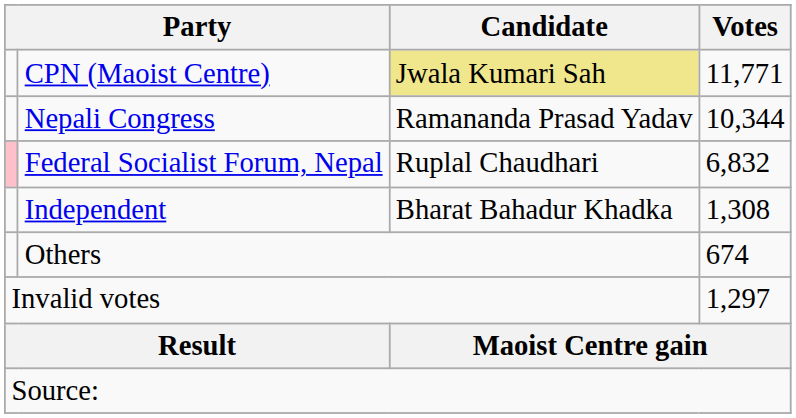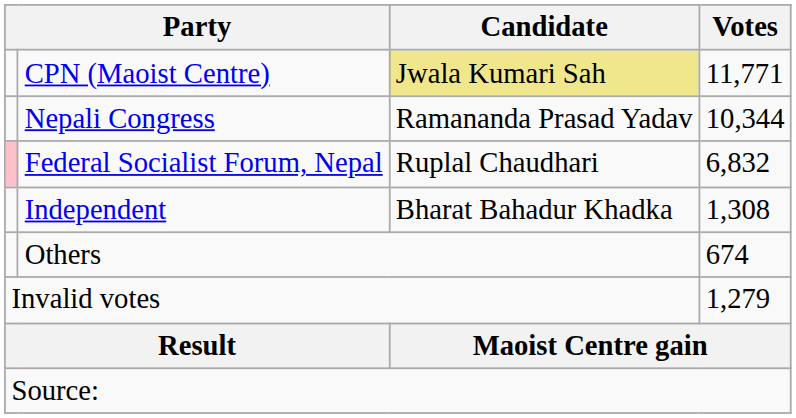(738, 299) 1,297 -> (738, 299) 1,279
